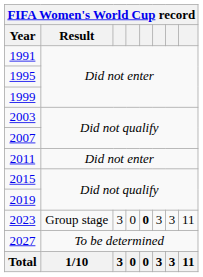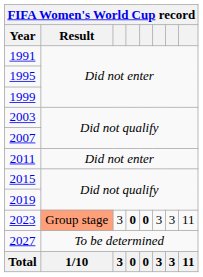(77, 220) no background -> (77, 220) lightsalmon background
(133, 220) normal -> (133, 220) bold
